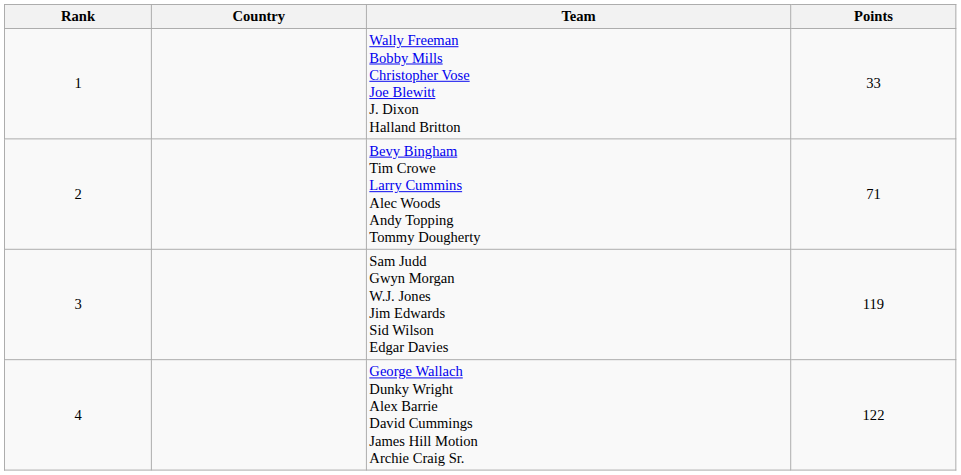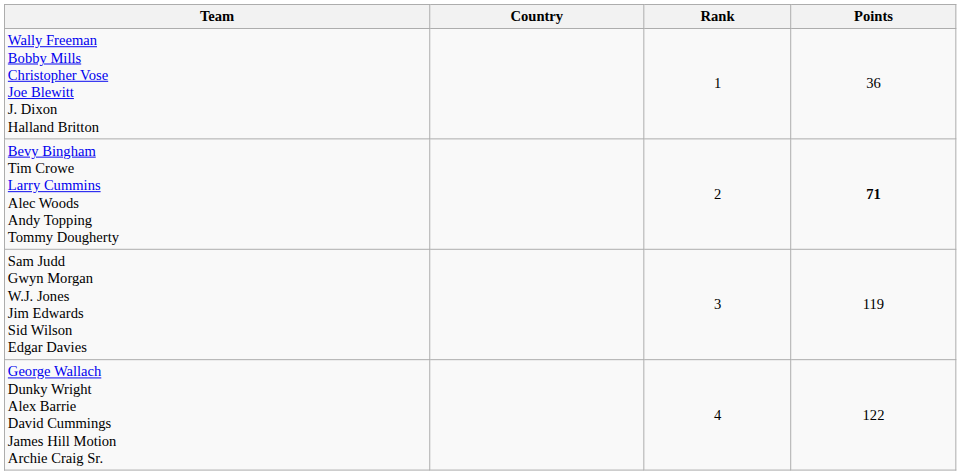columns swapped: (78, 16) <-> (579, 16)
(873, 83) 33 -> (873, 83) 36
(873, 194) normal -> (873, 194) bold
